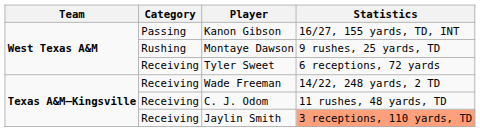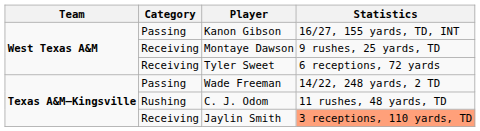(164, 49) Rushing -> (170, 49) Receiving
(170, 83) Receiving -> (164, 83) Passing
(170, 101) Receiving -> (164, 101) Rushing
